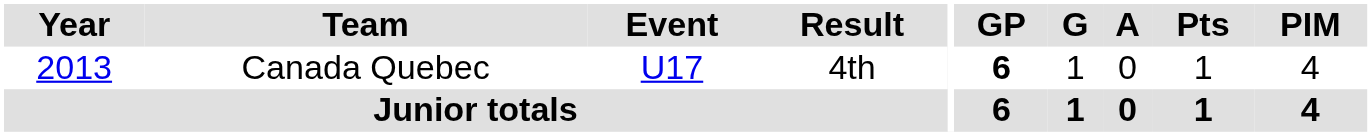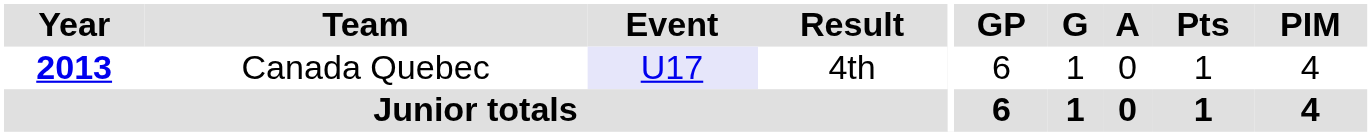(74, 67) normal -> (74, 67) bold
(672, 67) no background -> (672, 67) lavender background
(1001, 67) bold -> (1001, 67) normal
